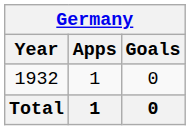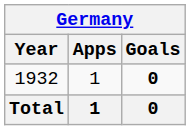(153, 79) normal -> (153, 79) bold
